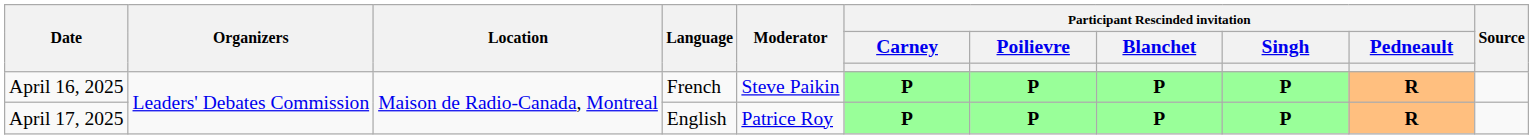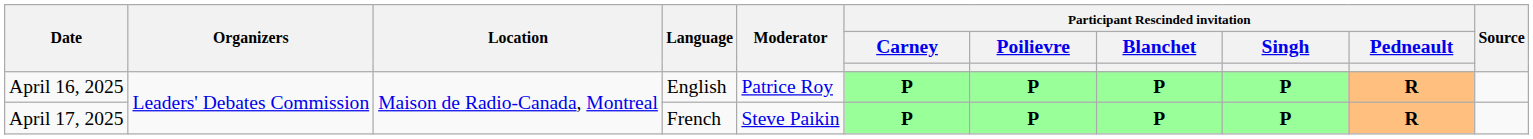(694, 87) French -> (697, 87) English
(790, 87) Steve Paikin -> (787, 87) Patrice Roy
(697, 117) English -> (694, 117) French
(787, 117) Patrice Roy -> (790, 117) Steve Paikin
